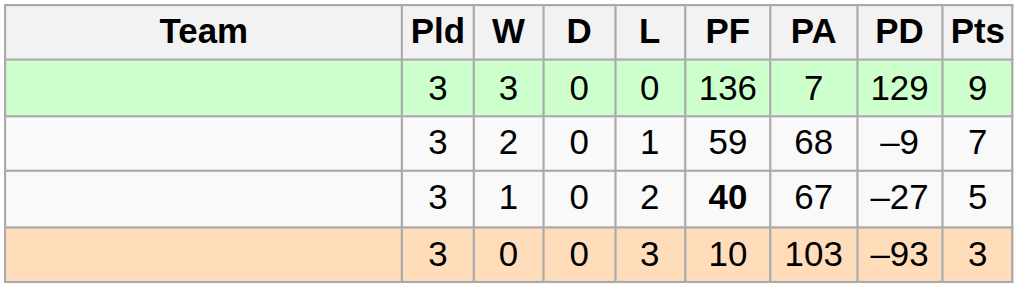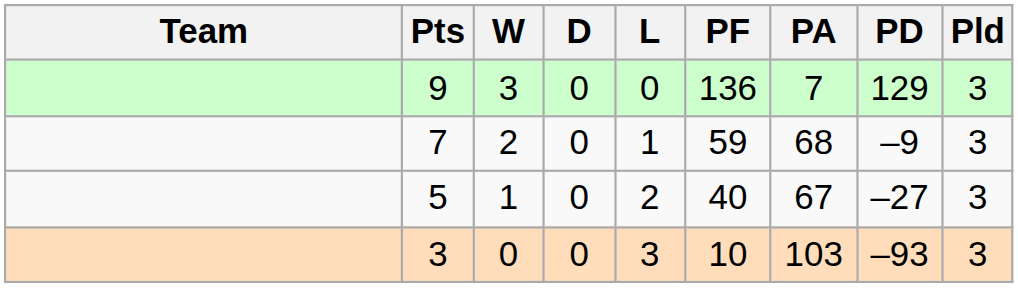columns swapped: (438, 32) <-> (978, 32)
(728, 198) bold -> (728, 198) normal
